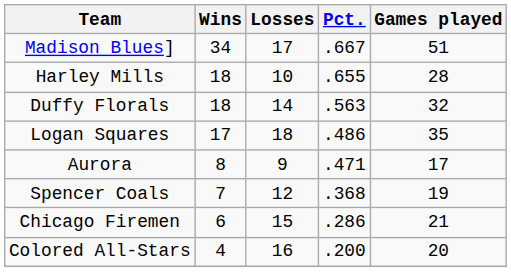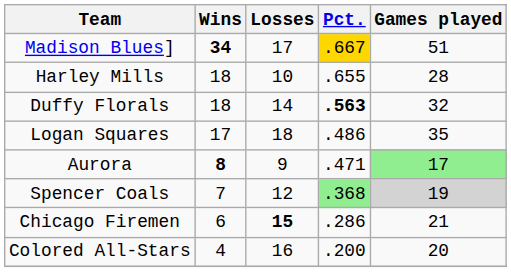(220, 48) normal -> (220, 48) bold
(344, 48) no background -> (344, 48) gold background
(344, 106) normal -> (344, 106) bold
(220, 164) normal -> (220, 164) bold
(438, 164) no background -> (438, 164) lightgreen background
(344, 193) no background -> (344, 193) lightgreen background
(438, 193) no background -> (438, 193) lightgrey background
(282, 222) normal -> (282, 222) bold
